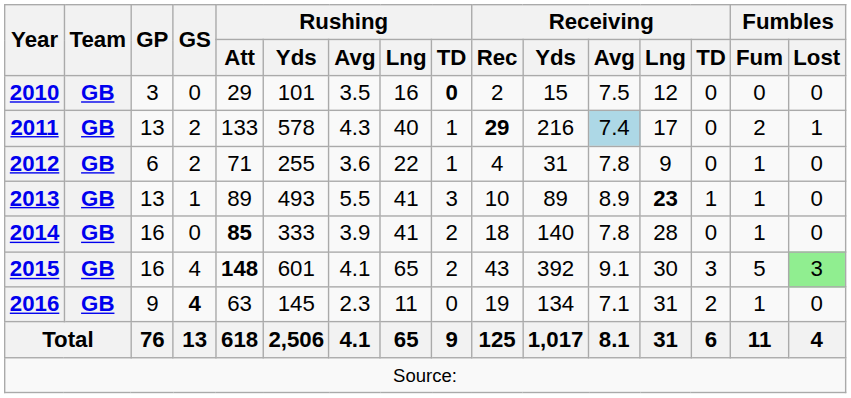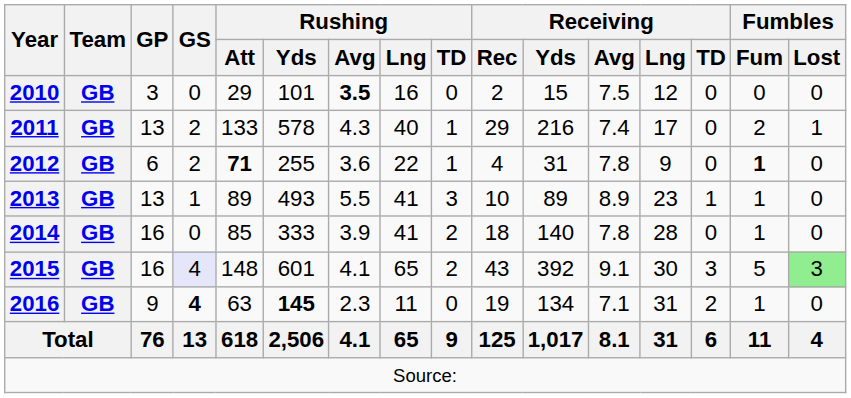(355, 92) normal -> (355, 92) bold
(452, 92) bold -> (452, 92) normal
(497, 127) bold -> (497, 127) normal
(614, 127) lightblue background -> (614, 127) no background
(240, 163) normal -> (240, 163) bold
(760, 163) normal -> (760, 163) bold
(665, 198) bold -> (665, 198) normal
(240, 233) bold -> (240, 233) normal
(195, 269) no background -> (195, 269) lavender background
(240, 269) bold -> (240, 269) normal
(296, 304) normal -> (296, 304) bold
